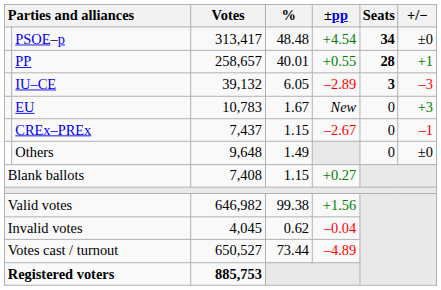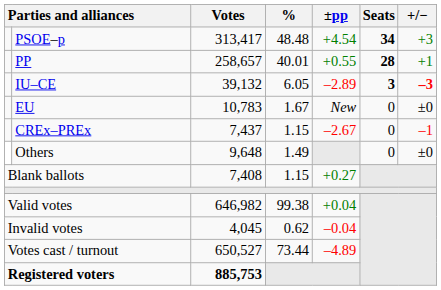(425, 38) ±0 -> (425, 38) +3
(426, 84) normal -> (426, 84) bold
(425, 107) +3 -> (425, 107) ±0
(340, 205) +1.56 -> (340, 205) +0.04
